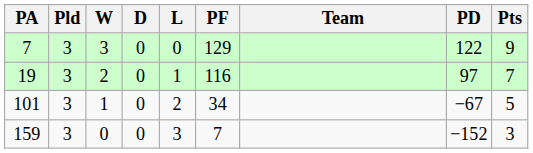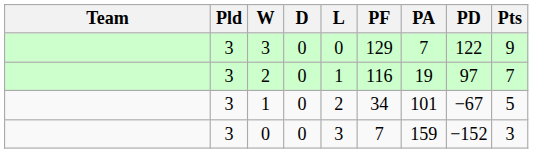columns swapped: (343, 18) <-> (27, 18)
